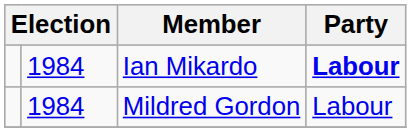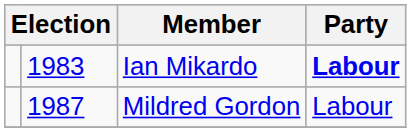(56, 65) 1984 -> (56, 65) 1983
(56, 106) 1984 -> (56, 106) 1987
